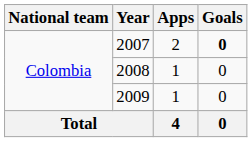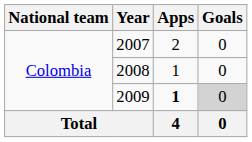(222, 44) bold -> (222, 44) normal
(176, 96) normal -> (176, 96) bold
(222, 96) no background -> (222, 96) lightgrey background
